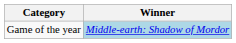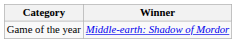(158, 30) lightblue background -> (158, 30) no background
